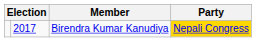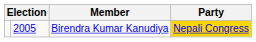(25, 28) 2017 -> (25, 28) 2005
